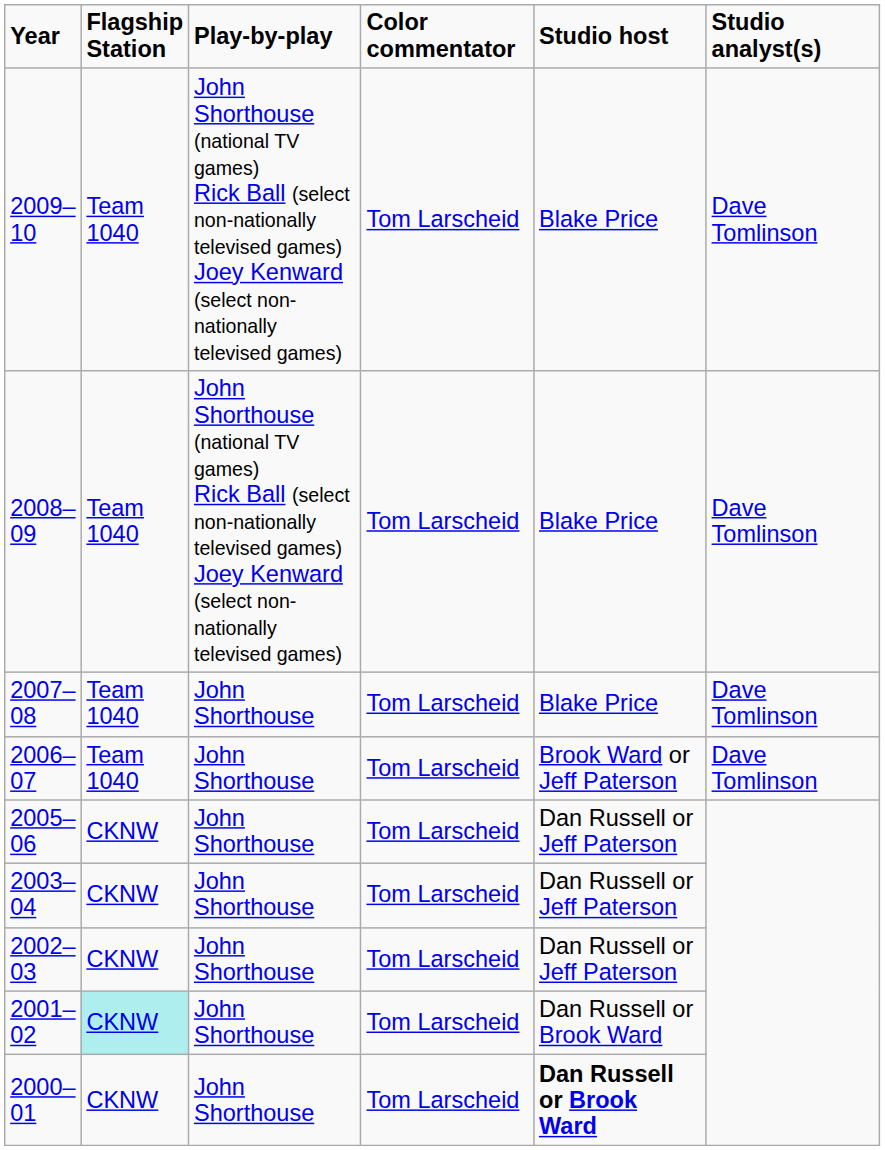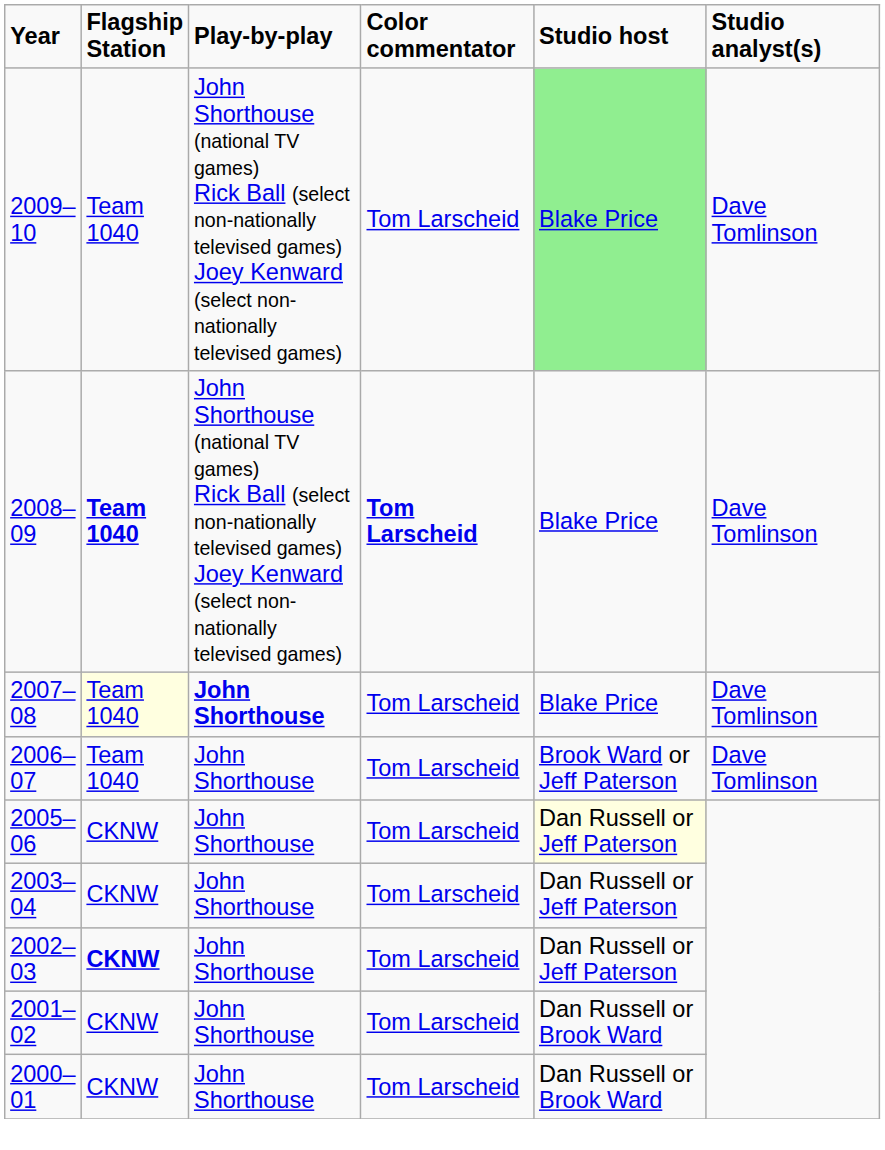(599, 219) no background -> (599, 219) lightgreen background
(115, 521) normal -> (116, 521) bold
(443, 521) normal -> (422, 521) bold
(115, 703) no background -> (115, 703) lightyellow background
(254, 703) normal -> (259, 703) bold
(616, 831) no background -> (616, 831) lightyellow background
(122, 958) normal -> (123, 958) bold
(122, 1022) paleturquoise background -> (122, 1022) no background
(606, 1099) bold -> (616, 1086) normal
